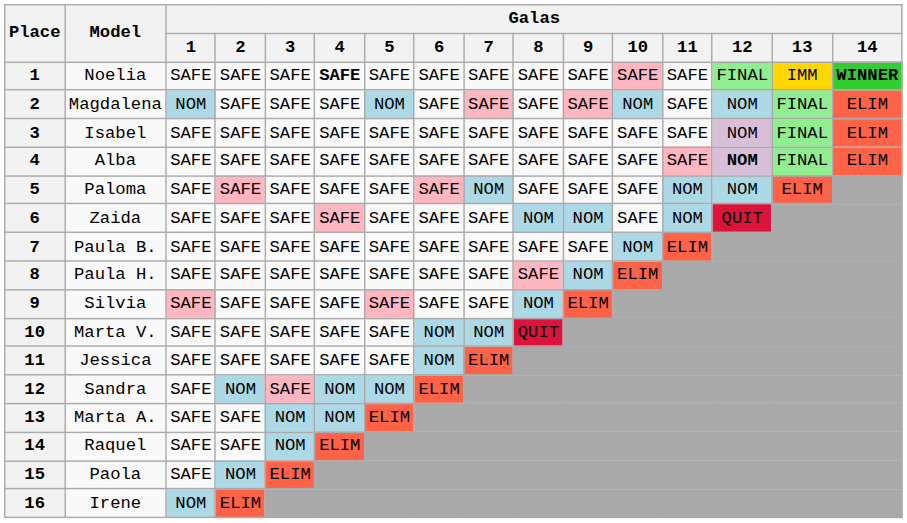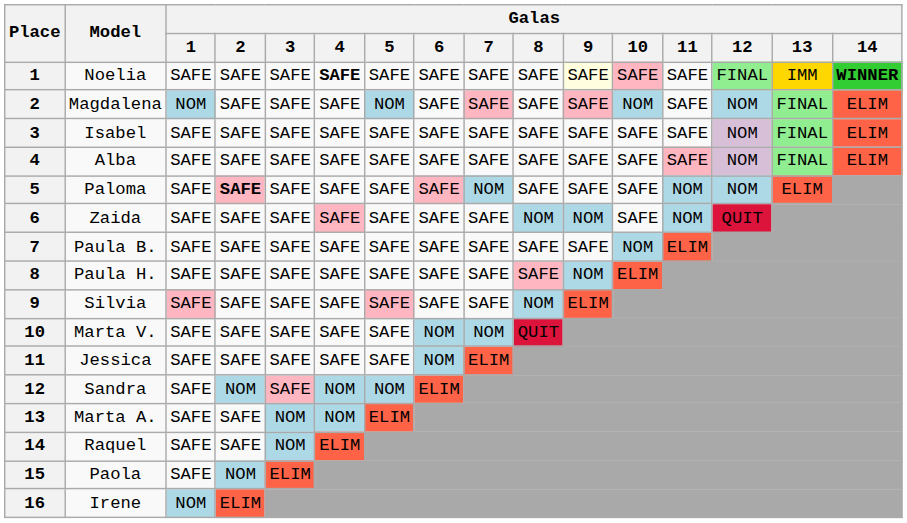(588, 76) no background -> (588, 76) lightyellow background
(742, 161) bold -> (742, 161) normal
(240, 190) normal -> (240, 190) bold
